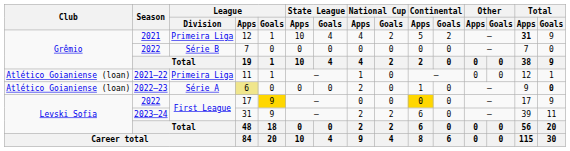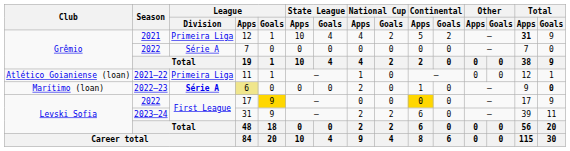(202, 50) Série B -> (202, 50) Série A
(68, 88) Atlético Goianiense (loan) -> (68, 88) Marítimo (loan)
(202, 88) normal -> (202, 88) bold
